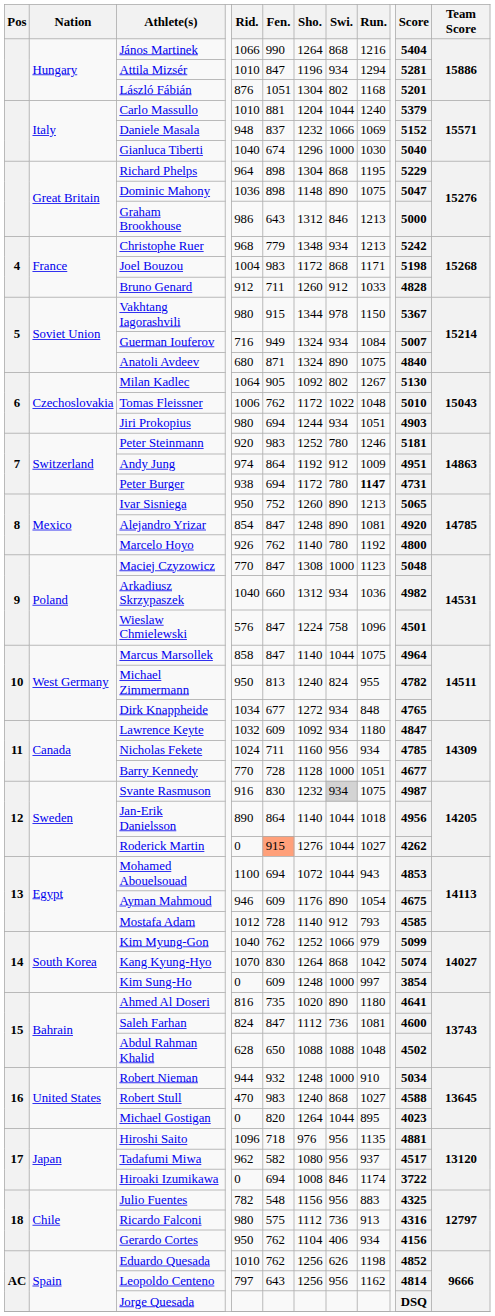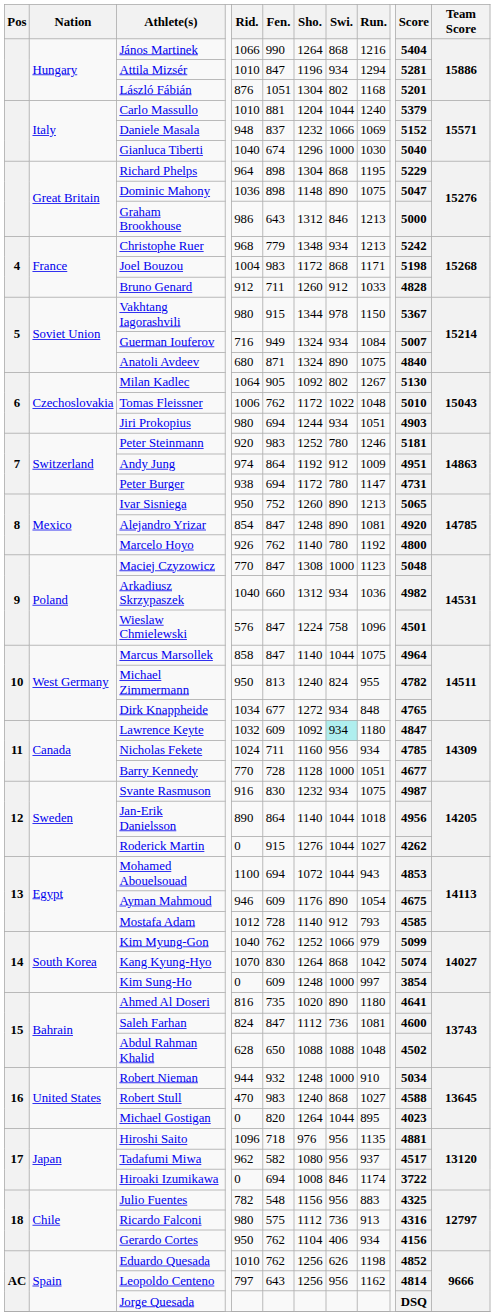(373, 484) bold -> (373, 484) normal
(338, 730) no background -> (338, 730) paleturquoise background
(338, 791) lightgrey background -> (338, 791) no background
(275, 846) lightsalmon background -> (275, 846) no background
